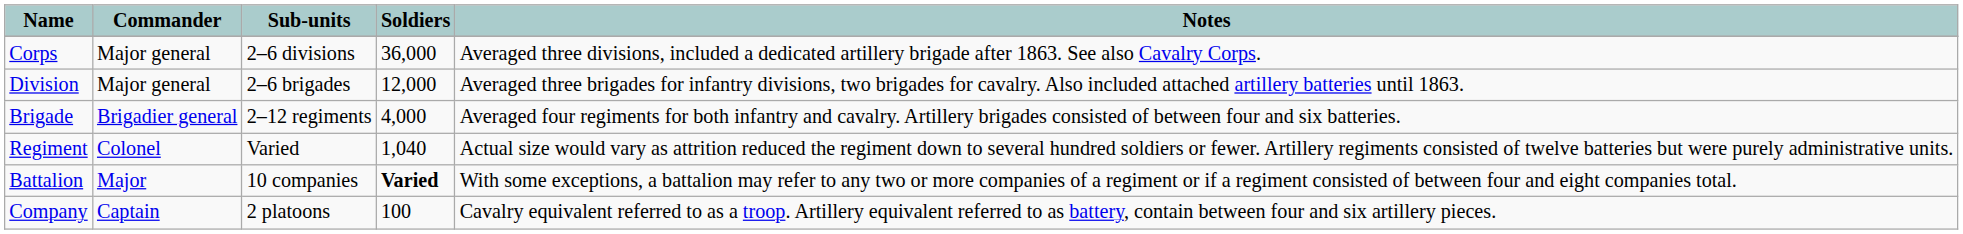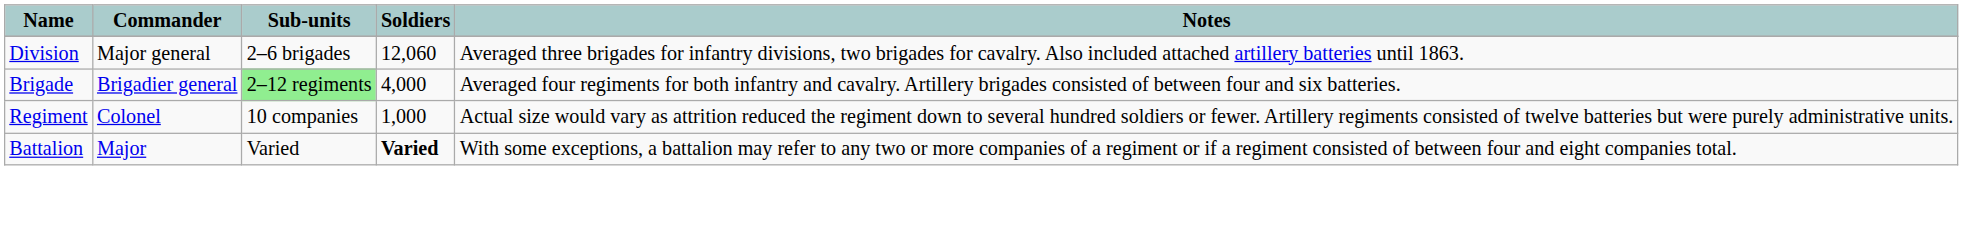- row: (33, 52)
(409, 84) 12,000 -> (409, 52) 12,060
(309, 116) no background -> (309, 84) lightgreen background
(273, 148) Varied -> (302, 116) 10 companies
(404, 148) 1,040 -> (404, 116) 1,000
(302, 180) 10 companies -> (273, 148) Varied
- row: (48, 212)
